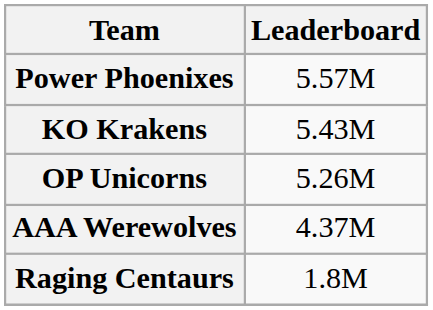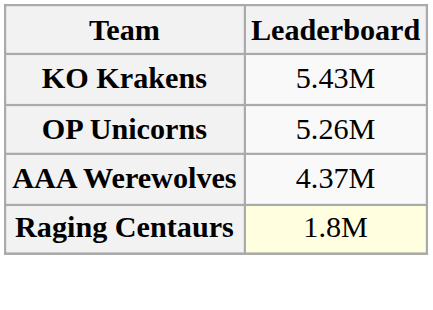- row: (124, 78)
(336, 278) no background -> (336, 228) lightyellow background
